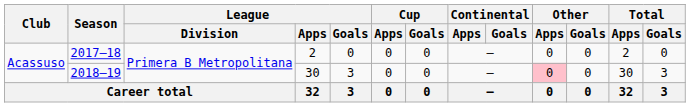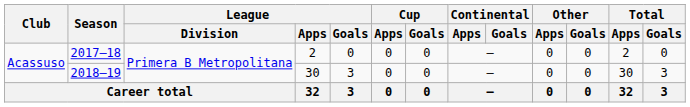(550, 73) pink background -> (550, 73) no background
